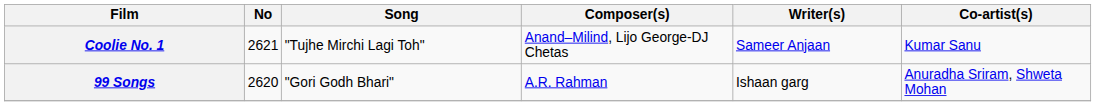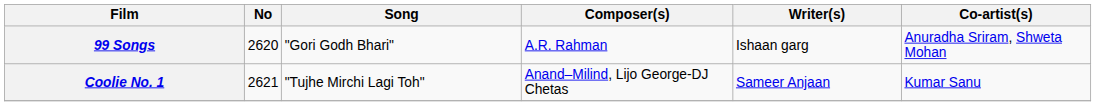rows swapped: (125, 82) <-> (125, 44)
